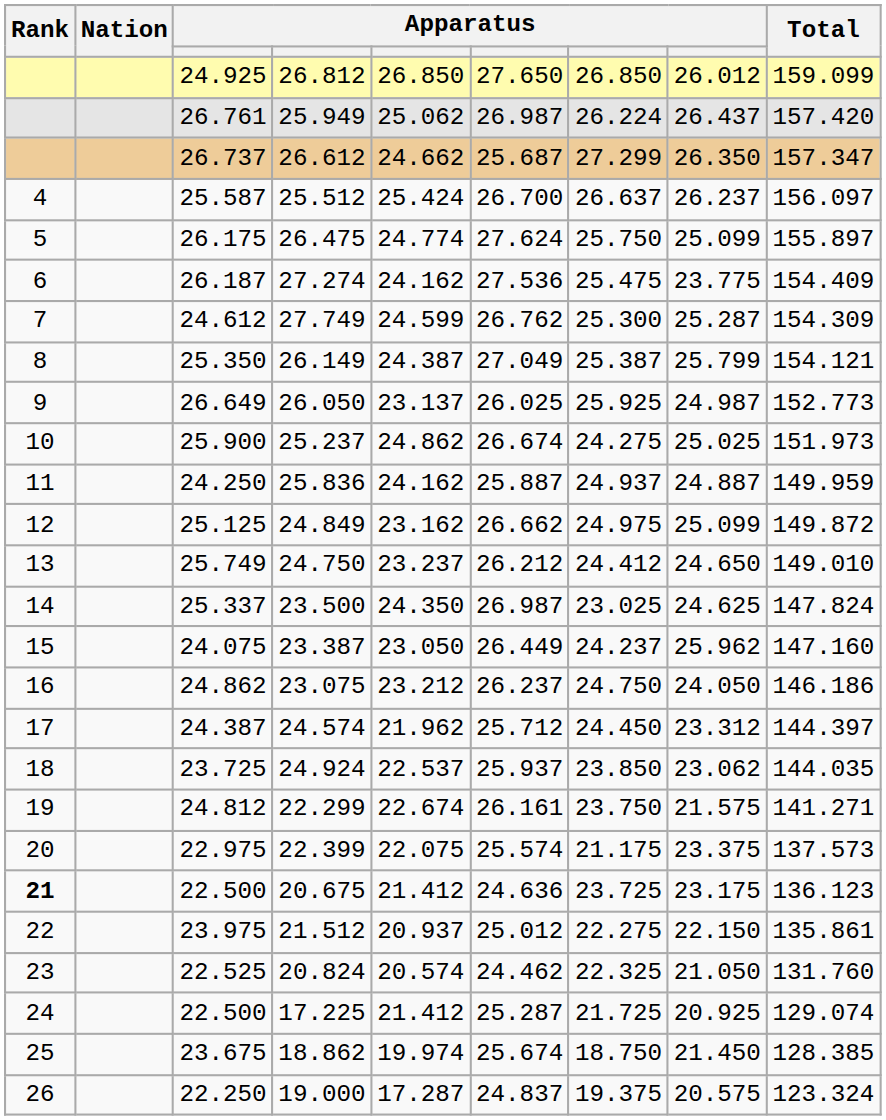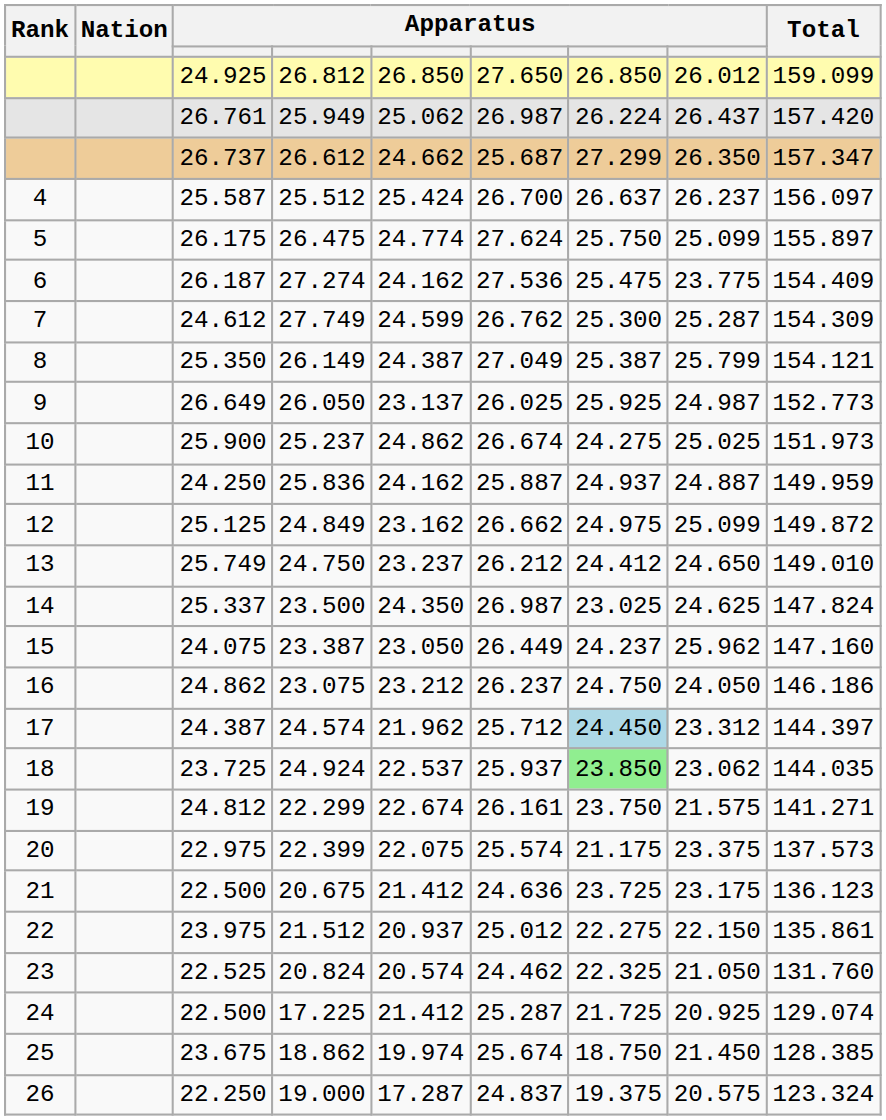(618, 728) no background -> (618, 728) lightblue background
(618, 769) no background -> (618, 769) lightgreen background
(40, 891) bold -> (40, 891) normal
